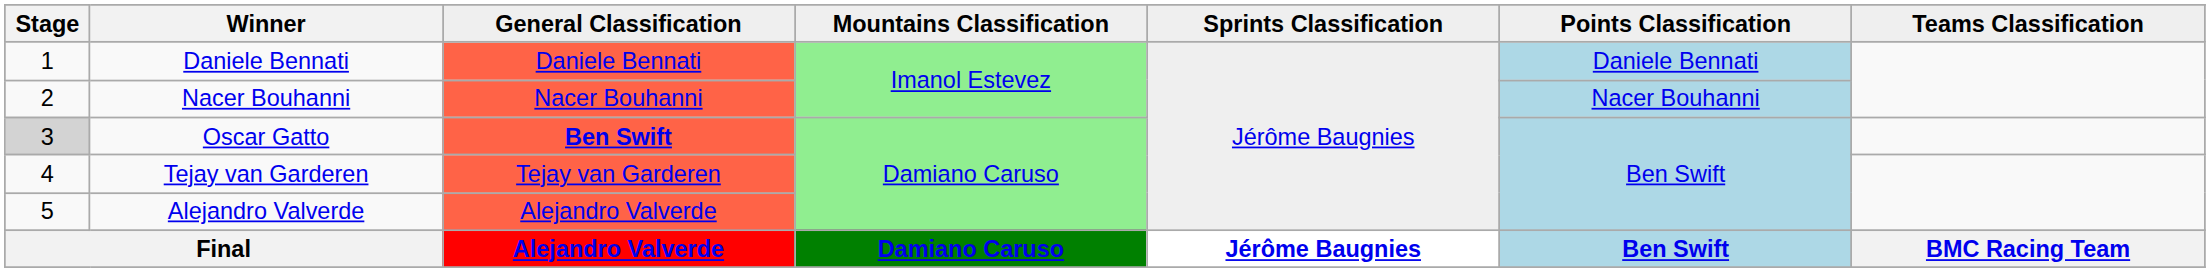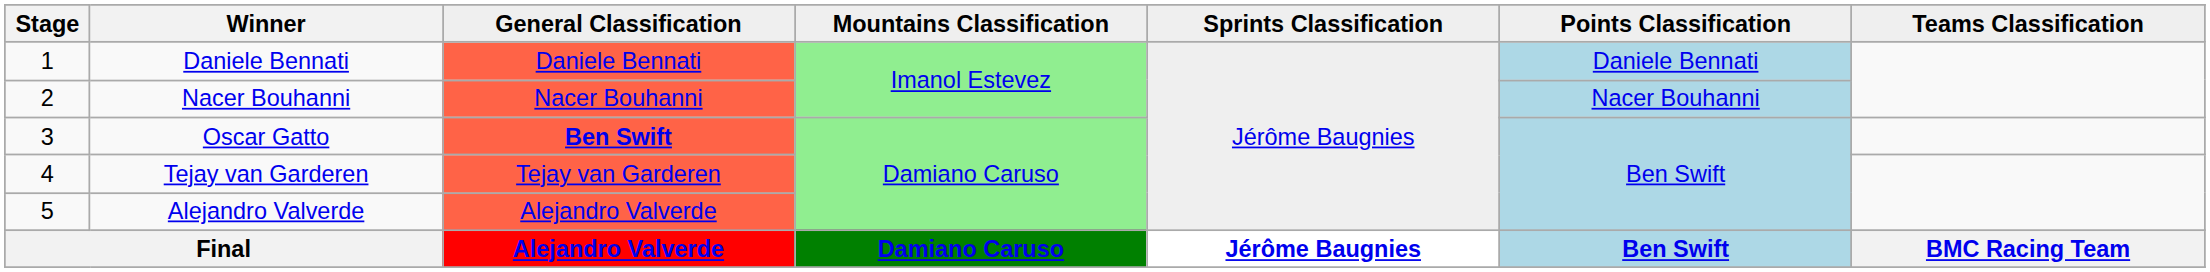(47, 136) lightgrey background -> (47, 136) no background
